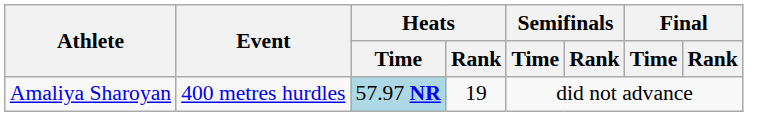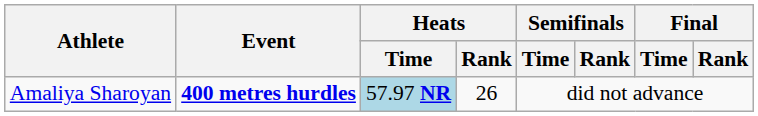(263, 93) normal -> (269, 93) bold
(476, 93) 19 -> (487, 93) 26
